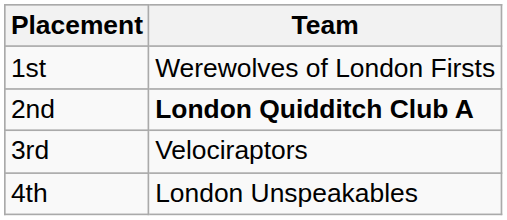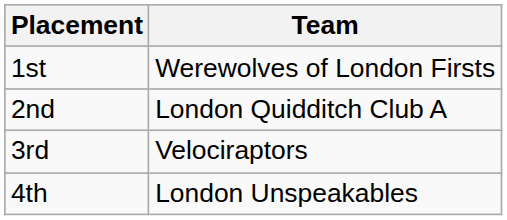(314, 109) bold -> (301, 109) normal
